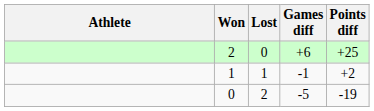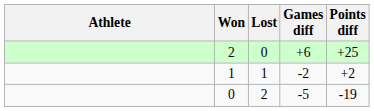(303, 73) -1 -> (303, 73) -2
